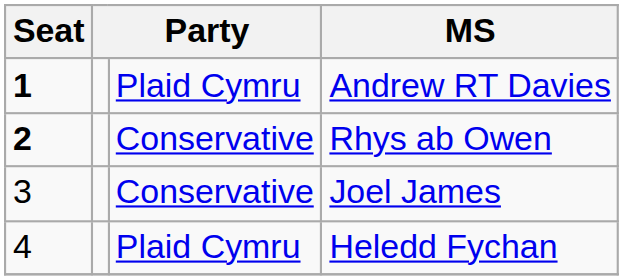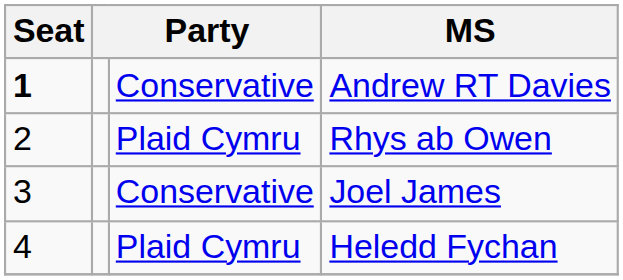(208, 85) Plaid Cymru -> (215, 85) Conservative
(22, 138) bold -> (22, 138) normal
(215, 138) Conservative -> (208, 138) Plaid Cymru
